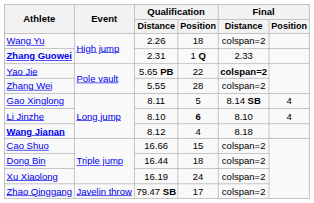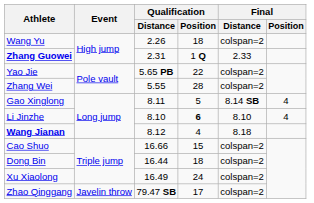(244, 71) bold -> (242, 71) normal
(156, 177) 16.19 -> (156, 177) 16.49
